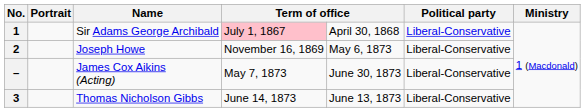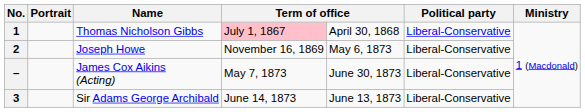(148, 31) Sir Adams George Archibald -> (140, 31) Thomas Nicholson Gibbs
(140, 98) Thomas Nicholson Gibbs -> (148, 98) Sir Adams George Archibald
